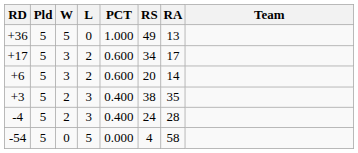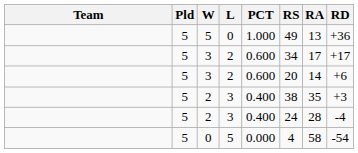columns swapped: (269, 14) <-> (18, 14)
